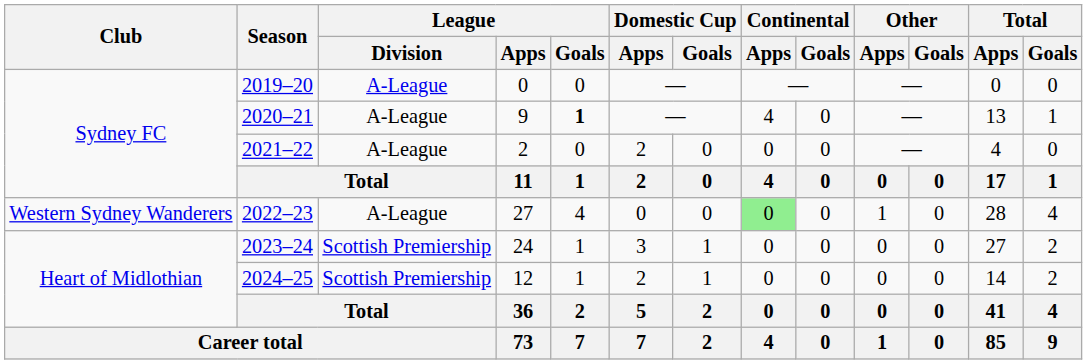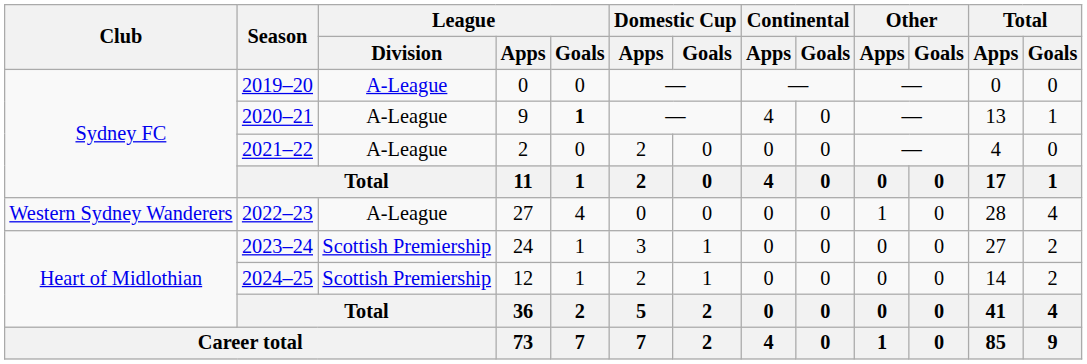(769, 213) lightgreen background -> (769, 213) no background
